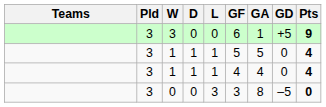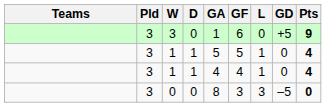columns swapped: (215, 14) <-> (260, 14)
